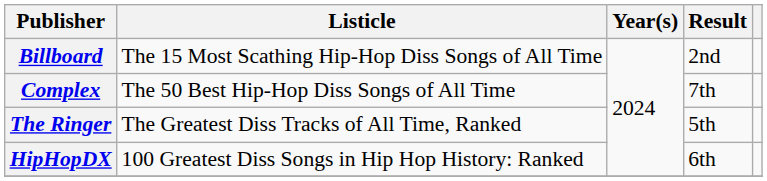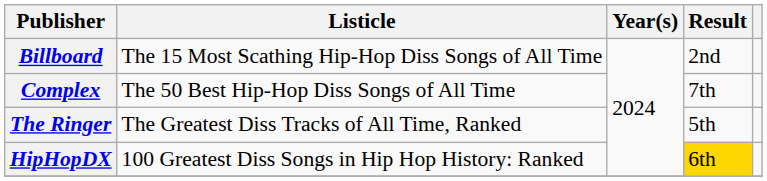(702, 158) no background -> (702, 158) gold background
